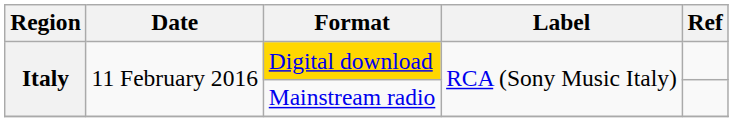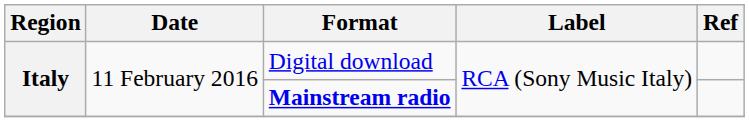(351, 60) gold background -> (351, 60) no background
(352, 97) normal -> (360, 97) bold
